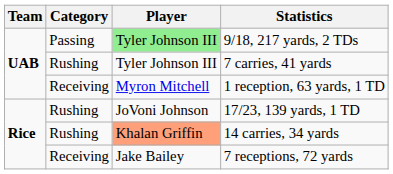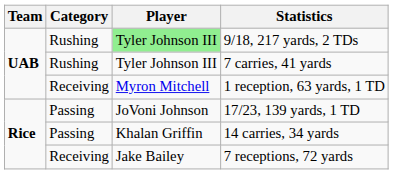(72, 40) Passing -> (74, 40) Rushing
(74, 110) Rushing -> (72, 110) Passing
(74, 133) Rushing -> (72, 133) Passing
(159, 133) lightsalmon background -> (159, 133) no background
